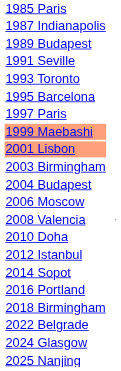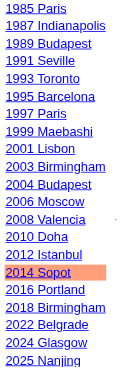(49, 131) lightsalmon background -> (49, 131) no background
(40, 149) lightsalmon background -> (40, 149) no background
(38, 272) no background -> (38, 272) lightsalmon background
